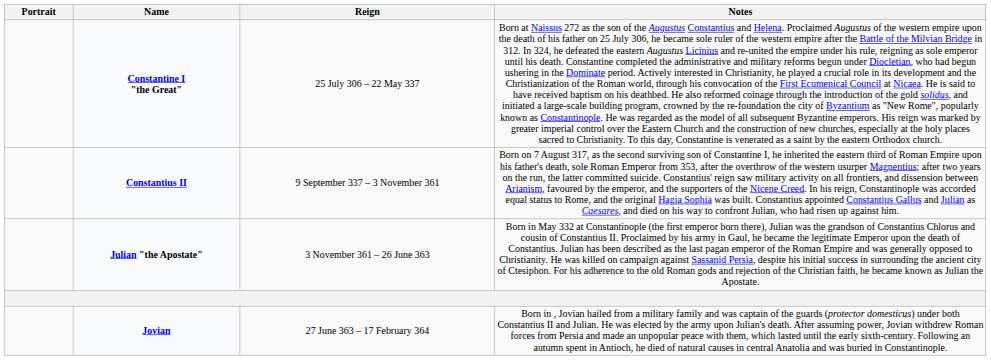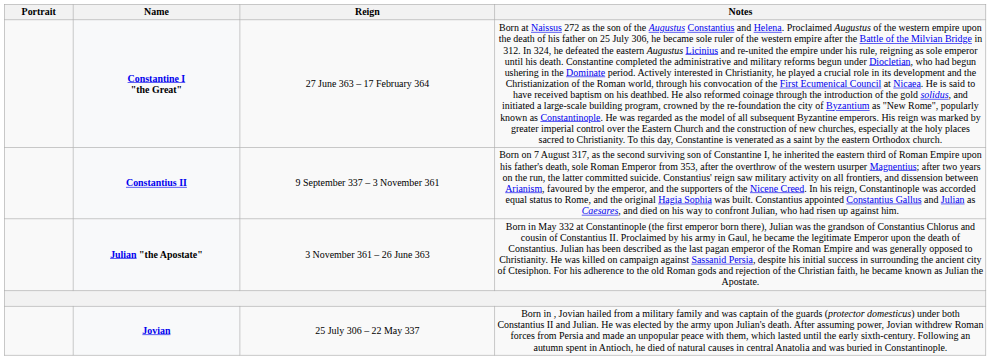(367, 83) 25 July 306 – 22 May 337 -> (367, 83) 27 June 363 – 17 February 364
(367, 330) 27 June 363 – 17 February 364 -> (367, 330) 25 July 306 – 22 May 337
